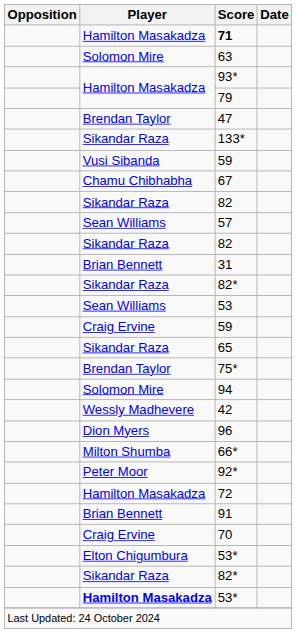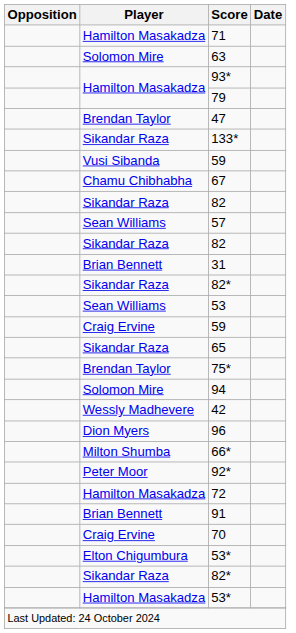(225, 35) bold -> (219, 35) normal
(147, 597) bold -> (144, 597) normal
